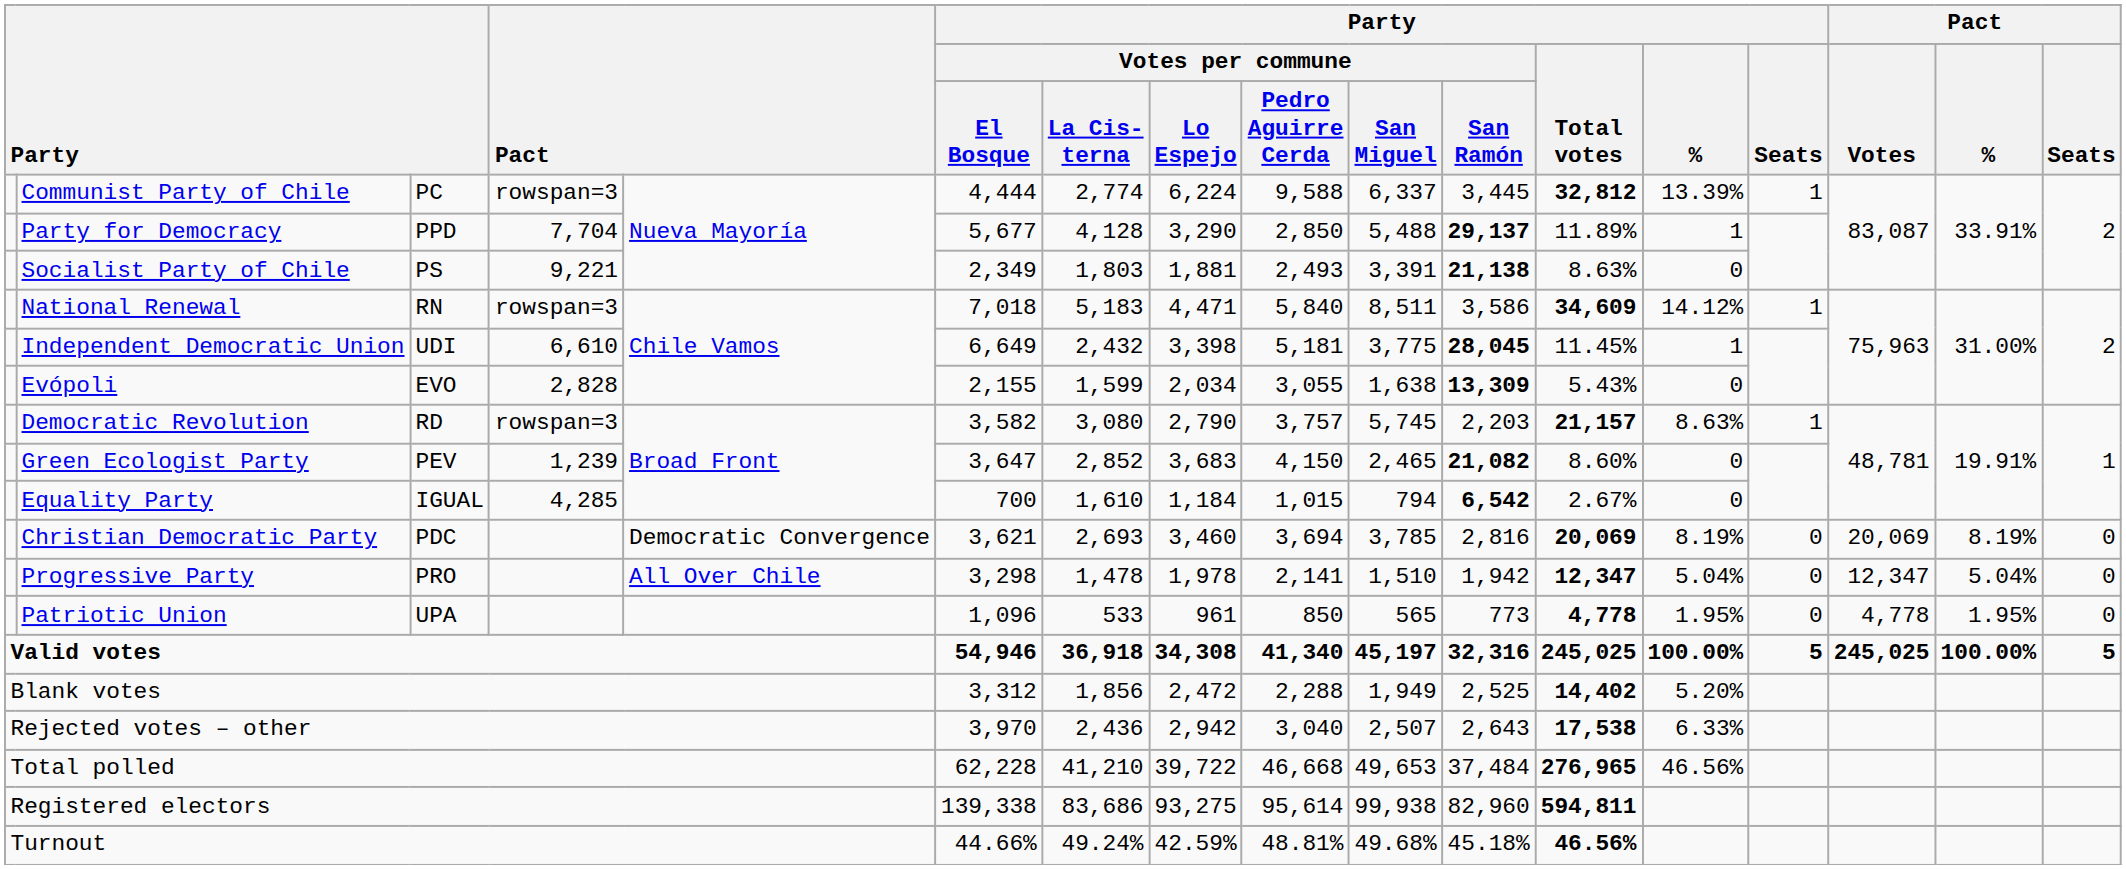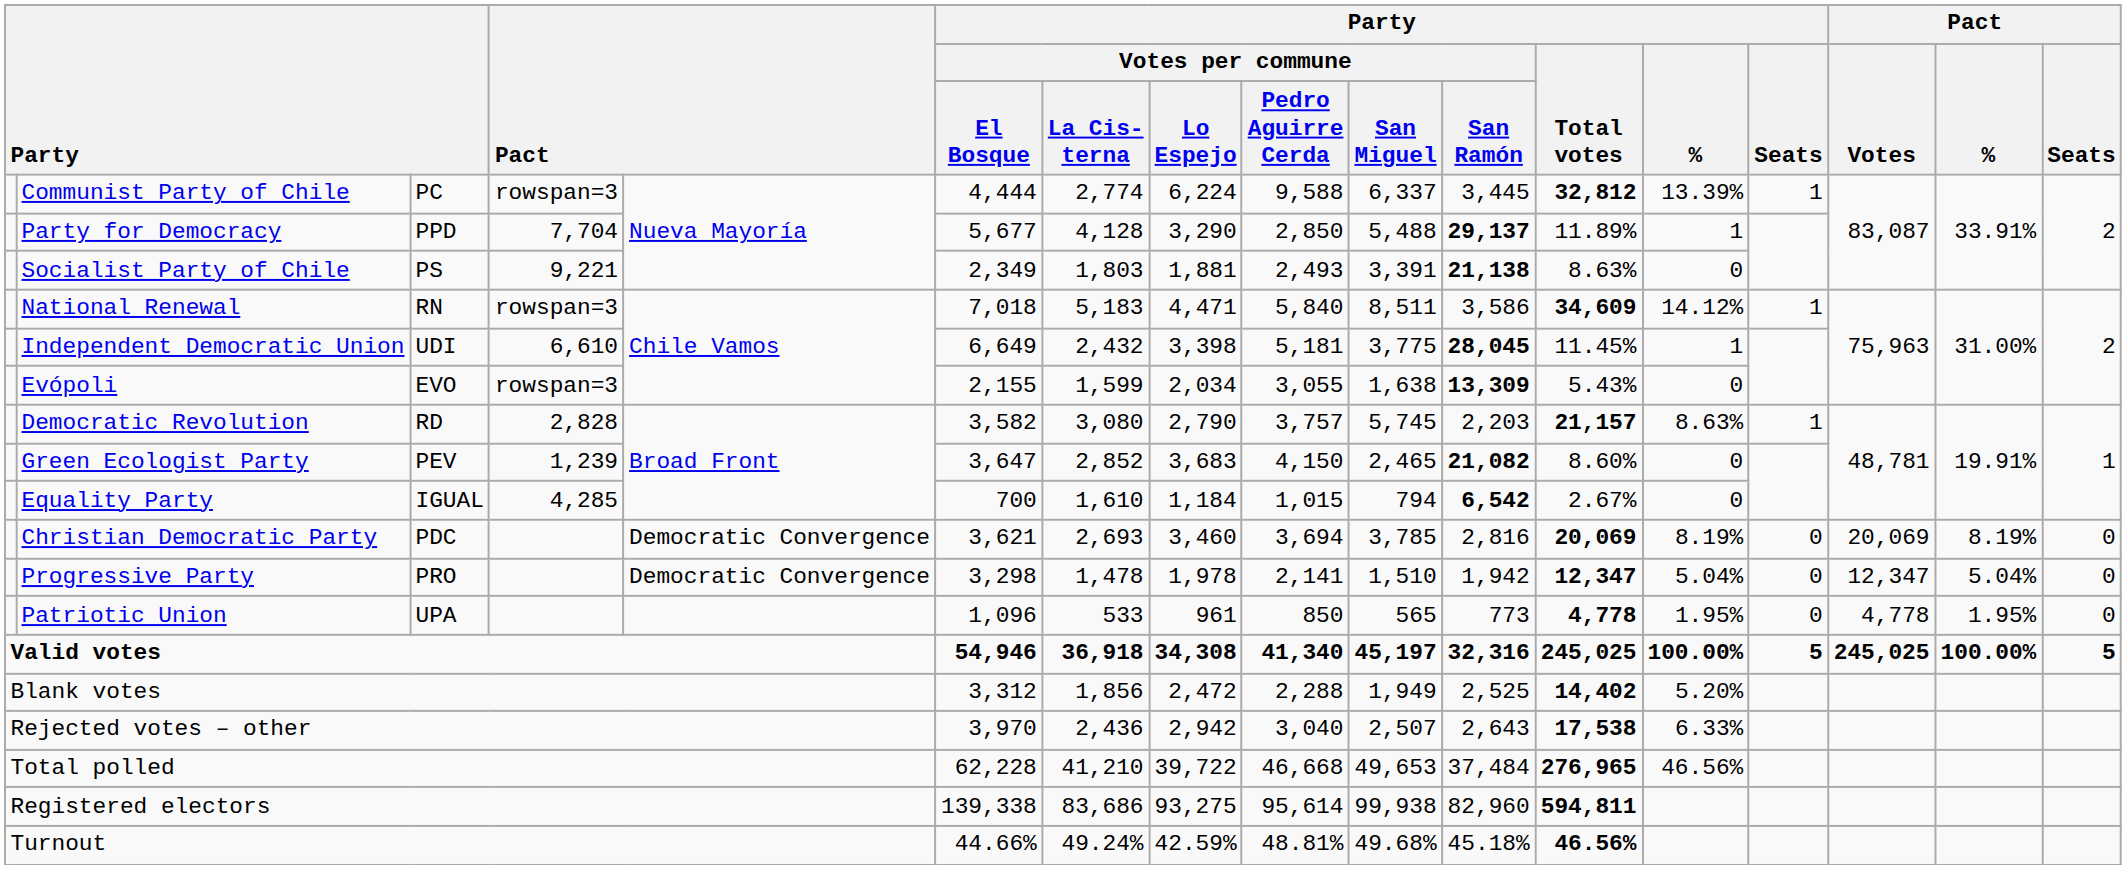(584, 385) 2,828 -> (556, 385) rowspan=3
(556, 423) rowspan=3 -> (584, 423) 2,828
(725, 577) All Over Chile -> (780, 577) Democratic Convergence
